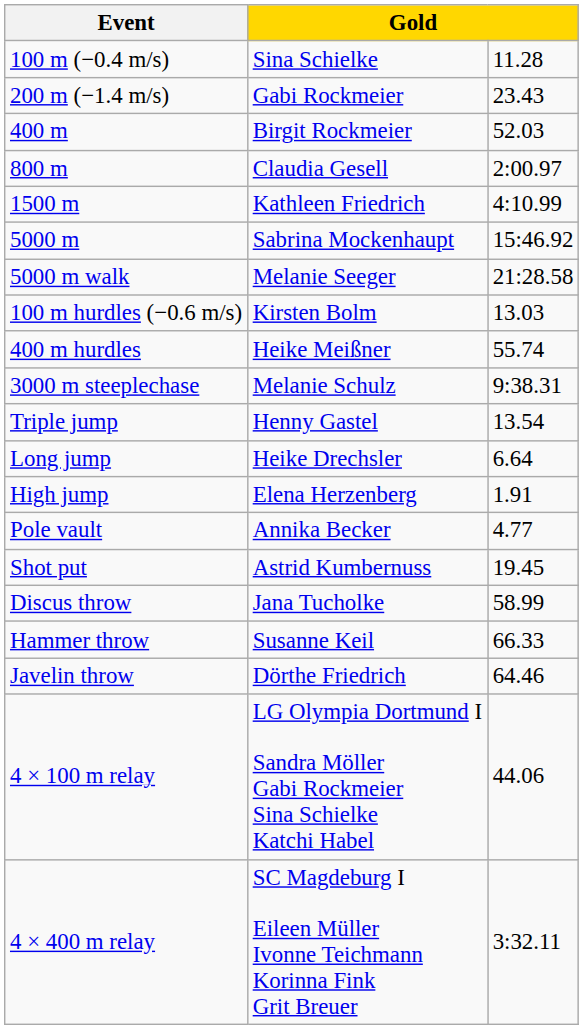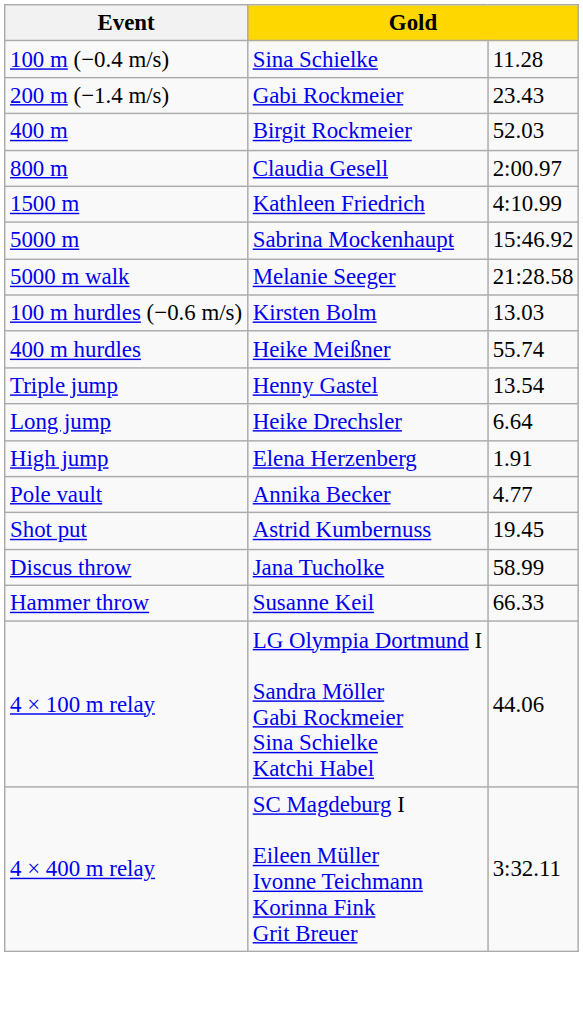- row: (105, 385)
- row: (72, 675)
